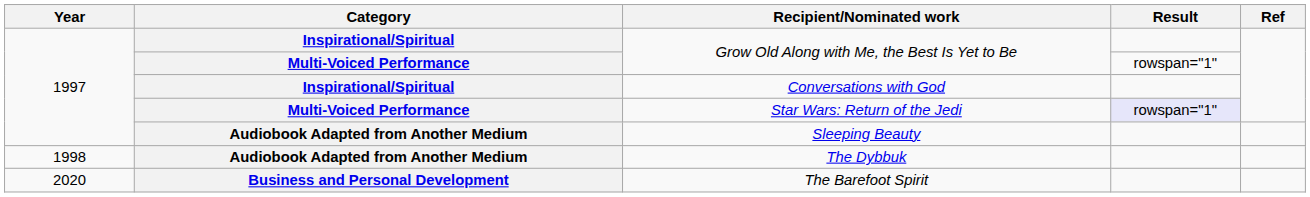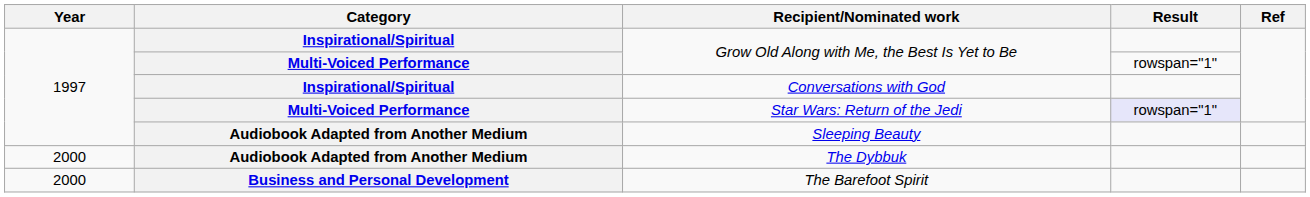(70, 157) 1998 -> (70, 157) 2000
(70, 181) 2020 -> (70, 181) 2000
